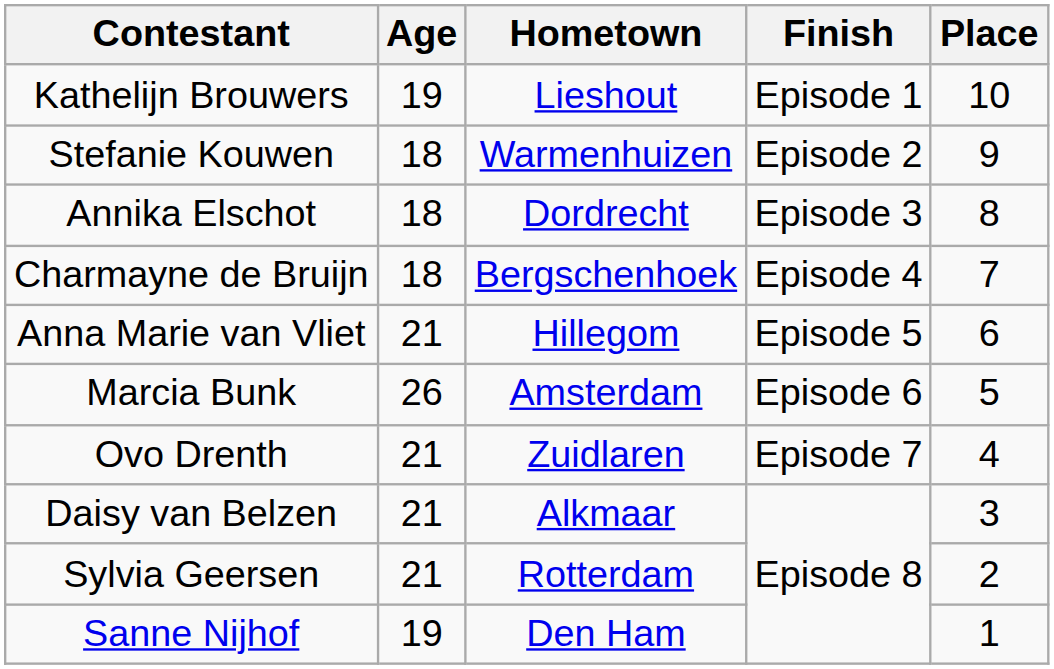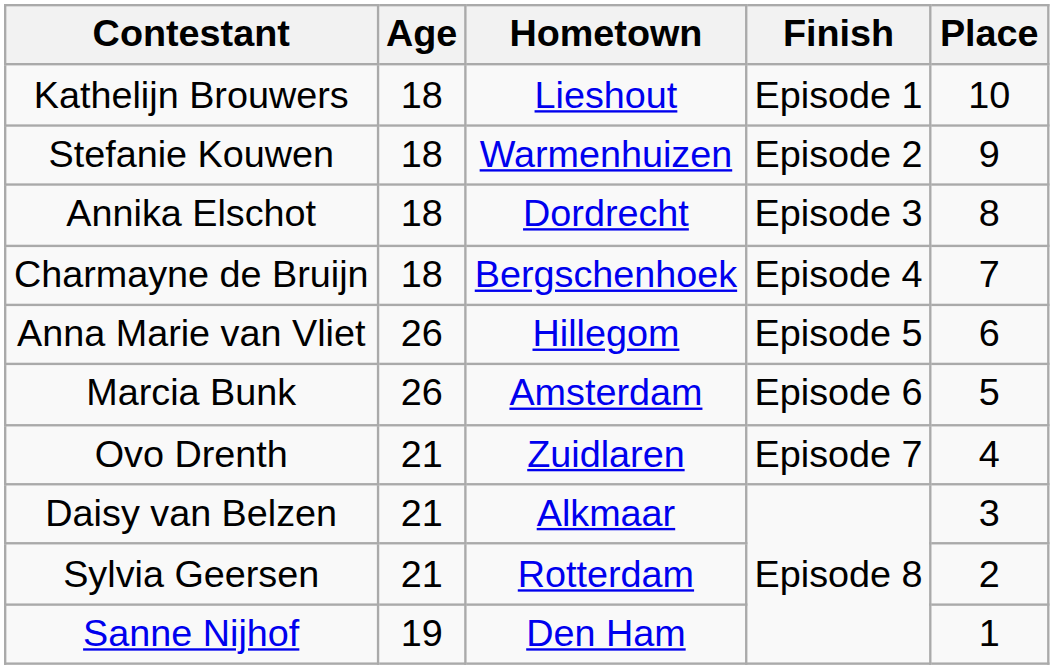(422, 94) 19 -> (422, 94) 18
(422, 333) 21 -> (422, 333) 26
